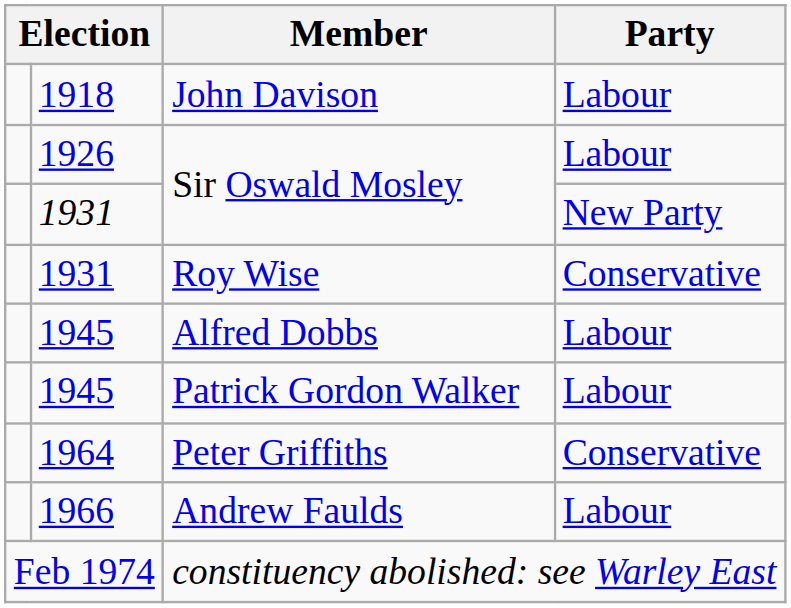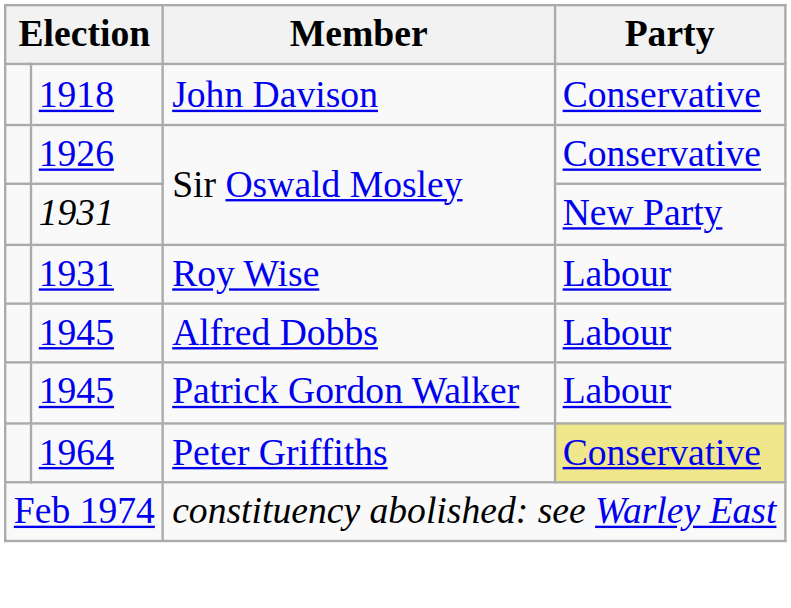(617, 93) Labour -> (662, 93) Conservative
(617, 153) Labour -> (662, 153) Conservative
(662, 272) Conservative -> (617, 272) Labour
(662, 451) no background -> (662, 451) khaki background
- row: (76, 511)
